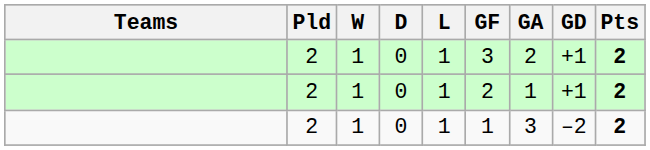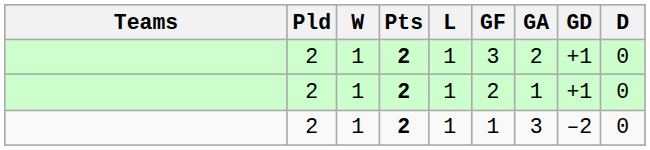columns swapped: (401, 22) <-> (620, 22)
